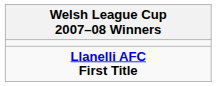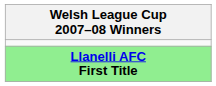(108, 63) no background -> (108, 63) lightgreen background
